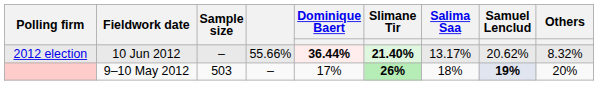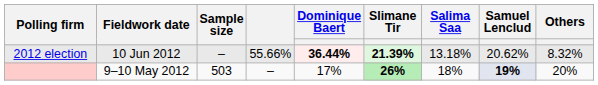(393, 54) 21.40% -> (393, 54) 21.39%
(450, 54) 13.17% -> (450, 54) 13.18%
